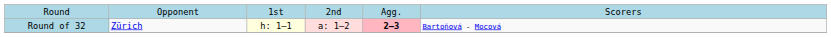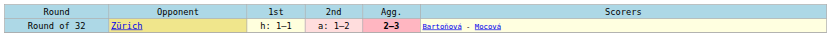(127, 26) no background -> (127, 26) khaki background
(462, 26) no background -> (462, 26) lightyellow background
